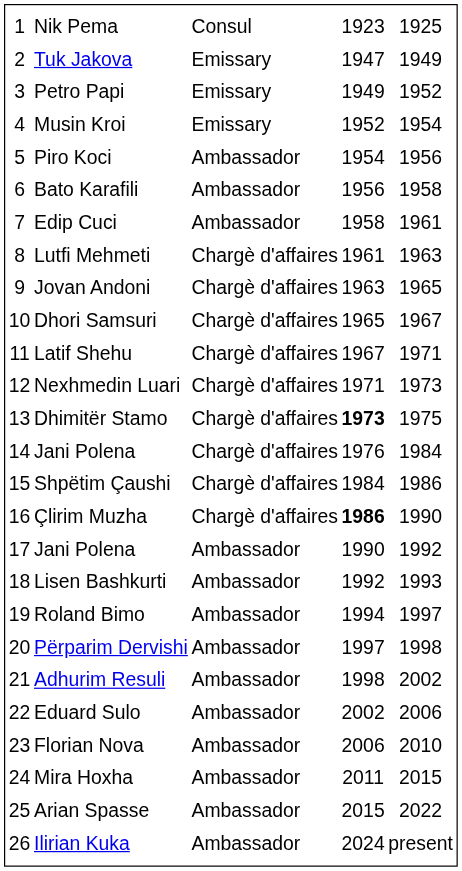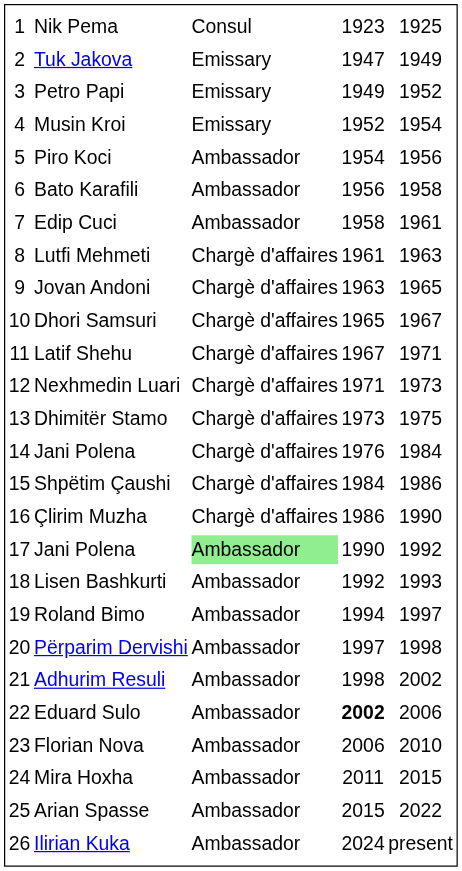(363, 418) bold -> (363, 418) normal
(363, 516) bold -> (363, 516) normal
(246, 549) no background -> (246, 549) lightgreen background
(363, 712) normal -> (363, 712) bold
